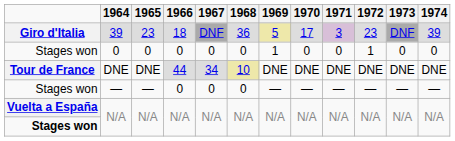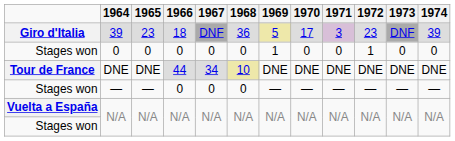(65, 126) bold -> (67, 126) normal
